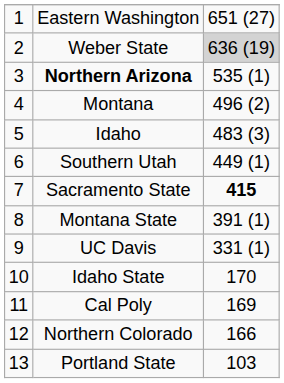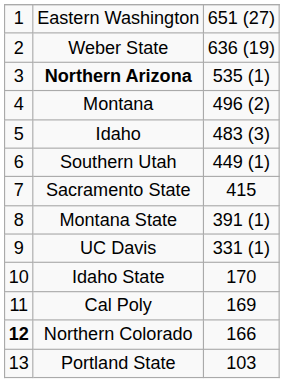(241, 47) lightgrey background -> (241, 47) no background
(241, 190) bold -> (241, 190) normal
(19, 334) normal -> (19, 334) bold
